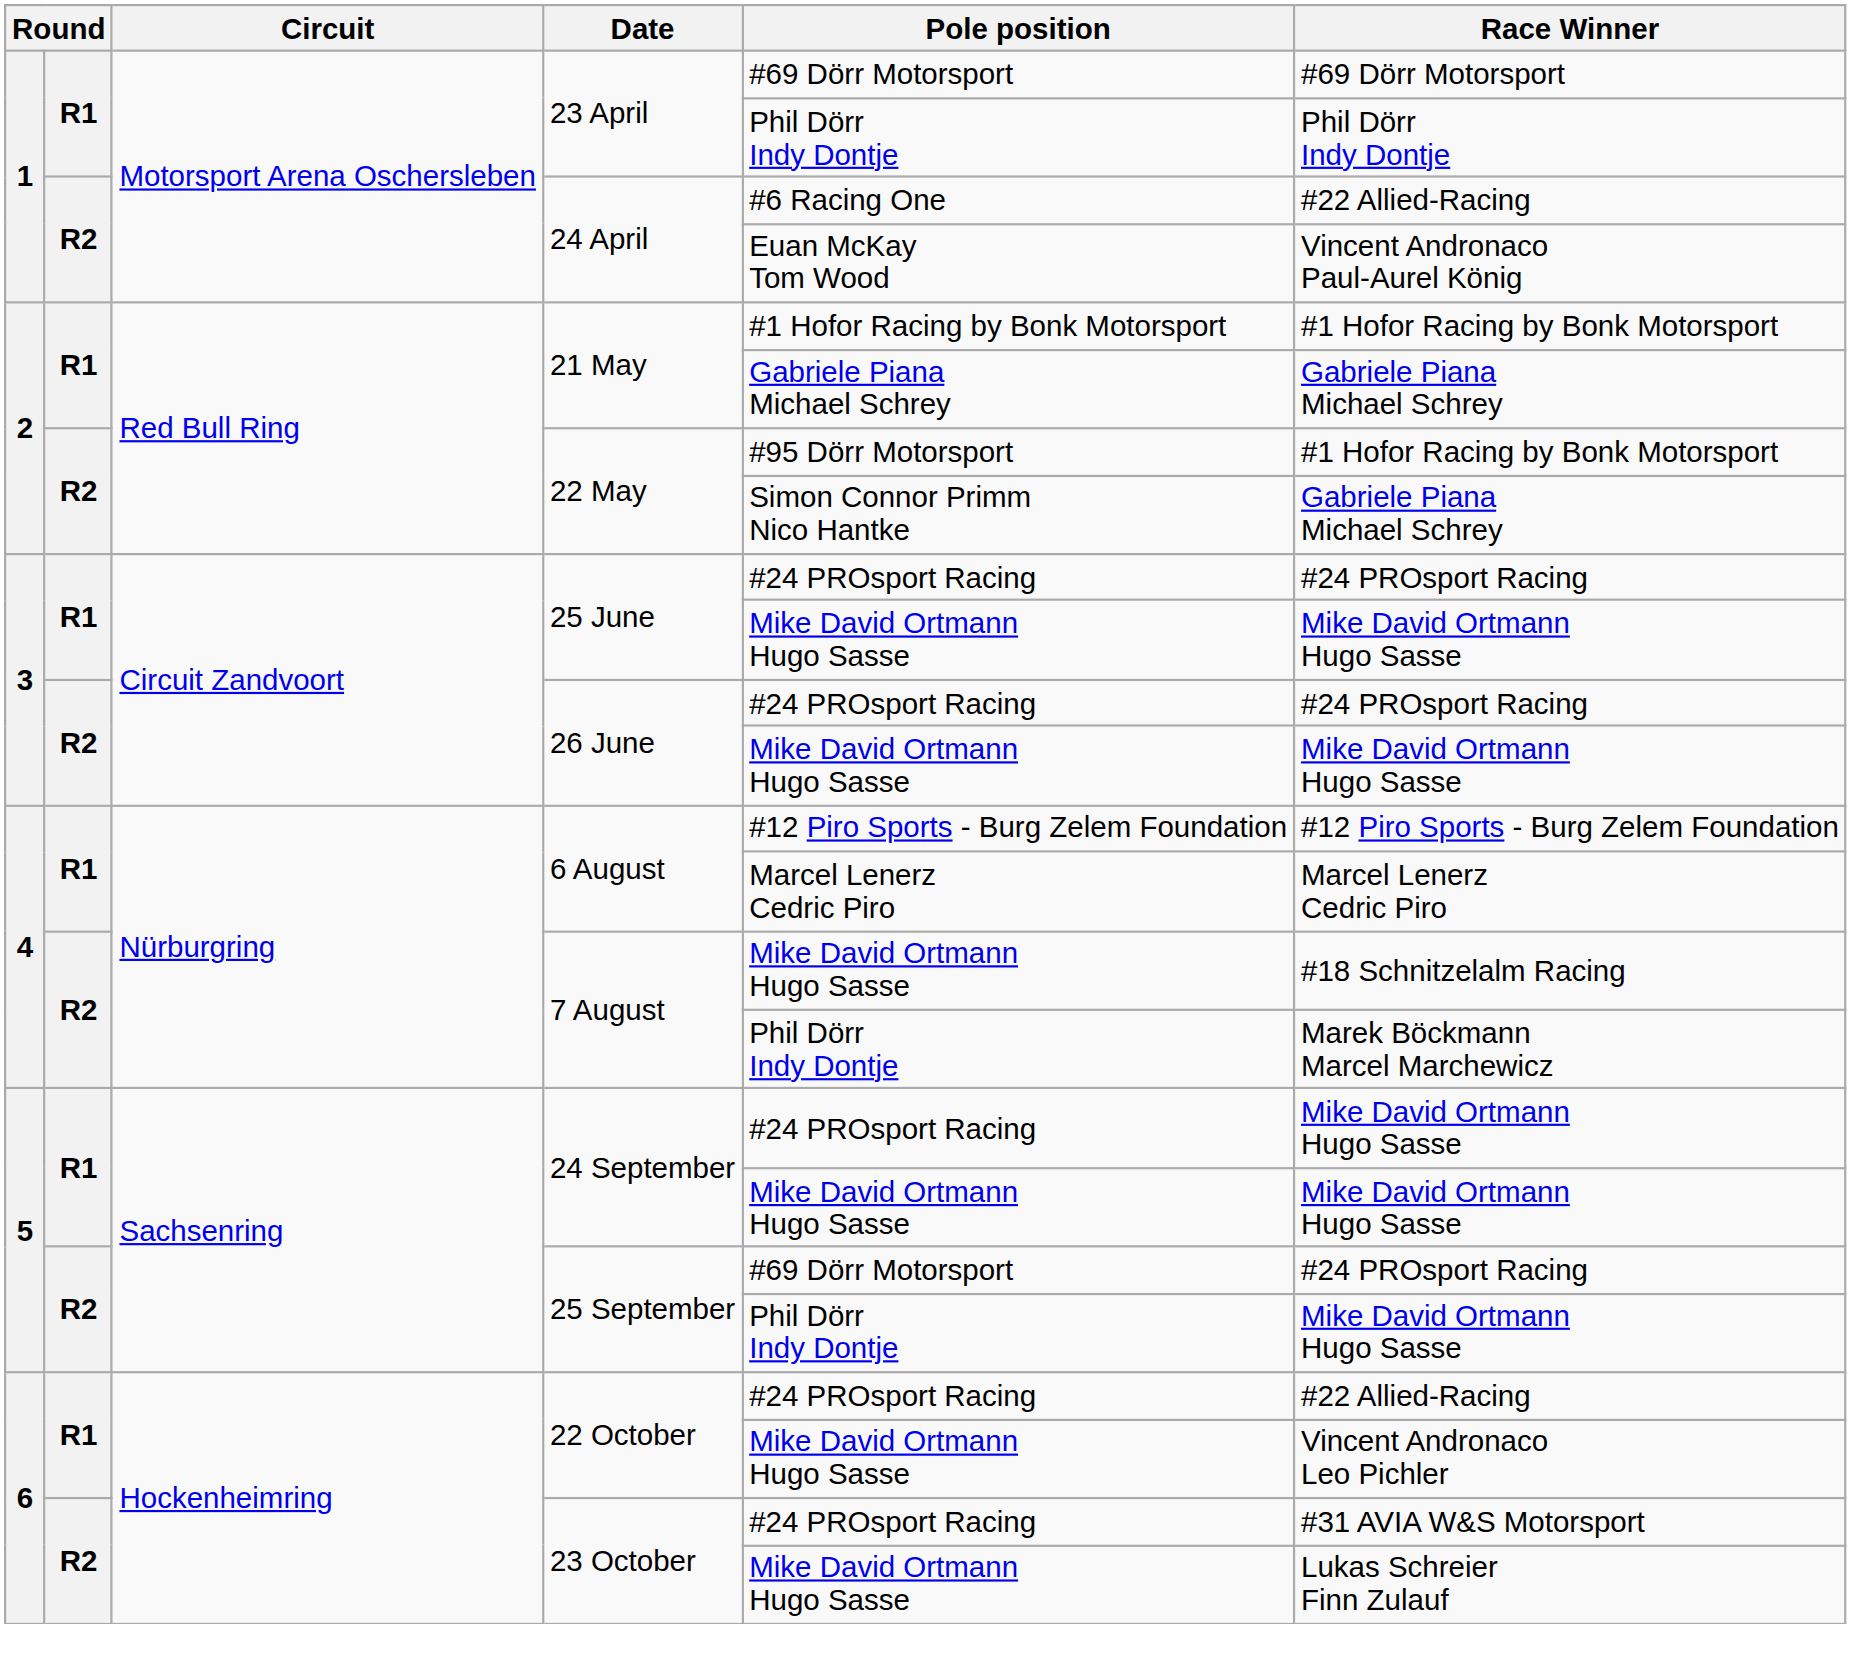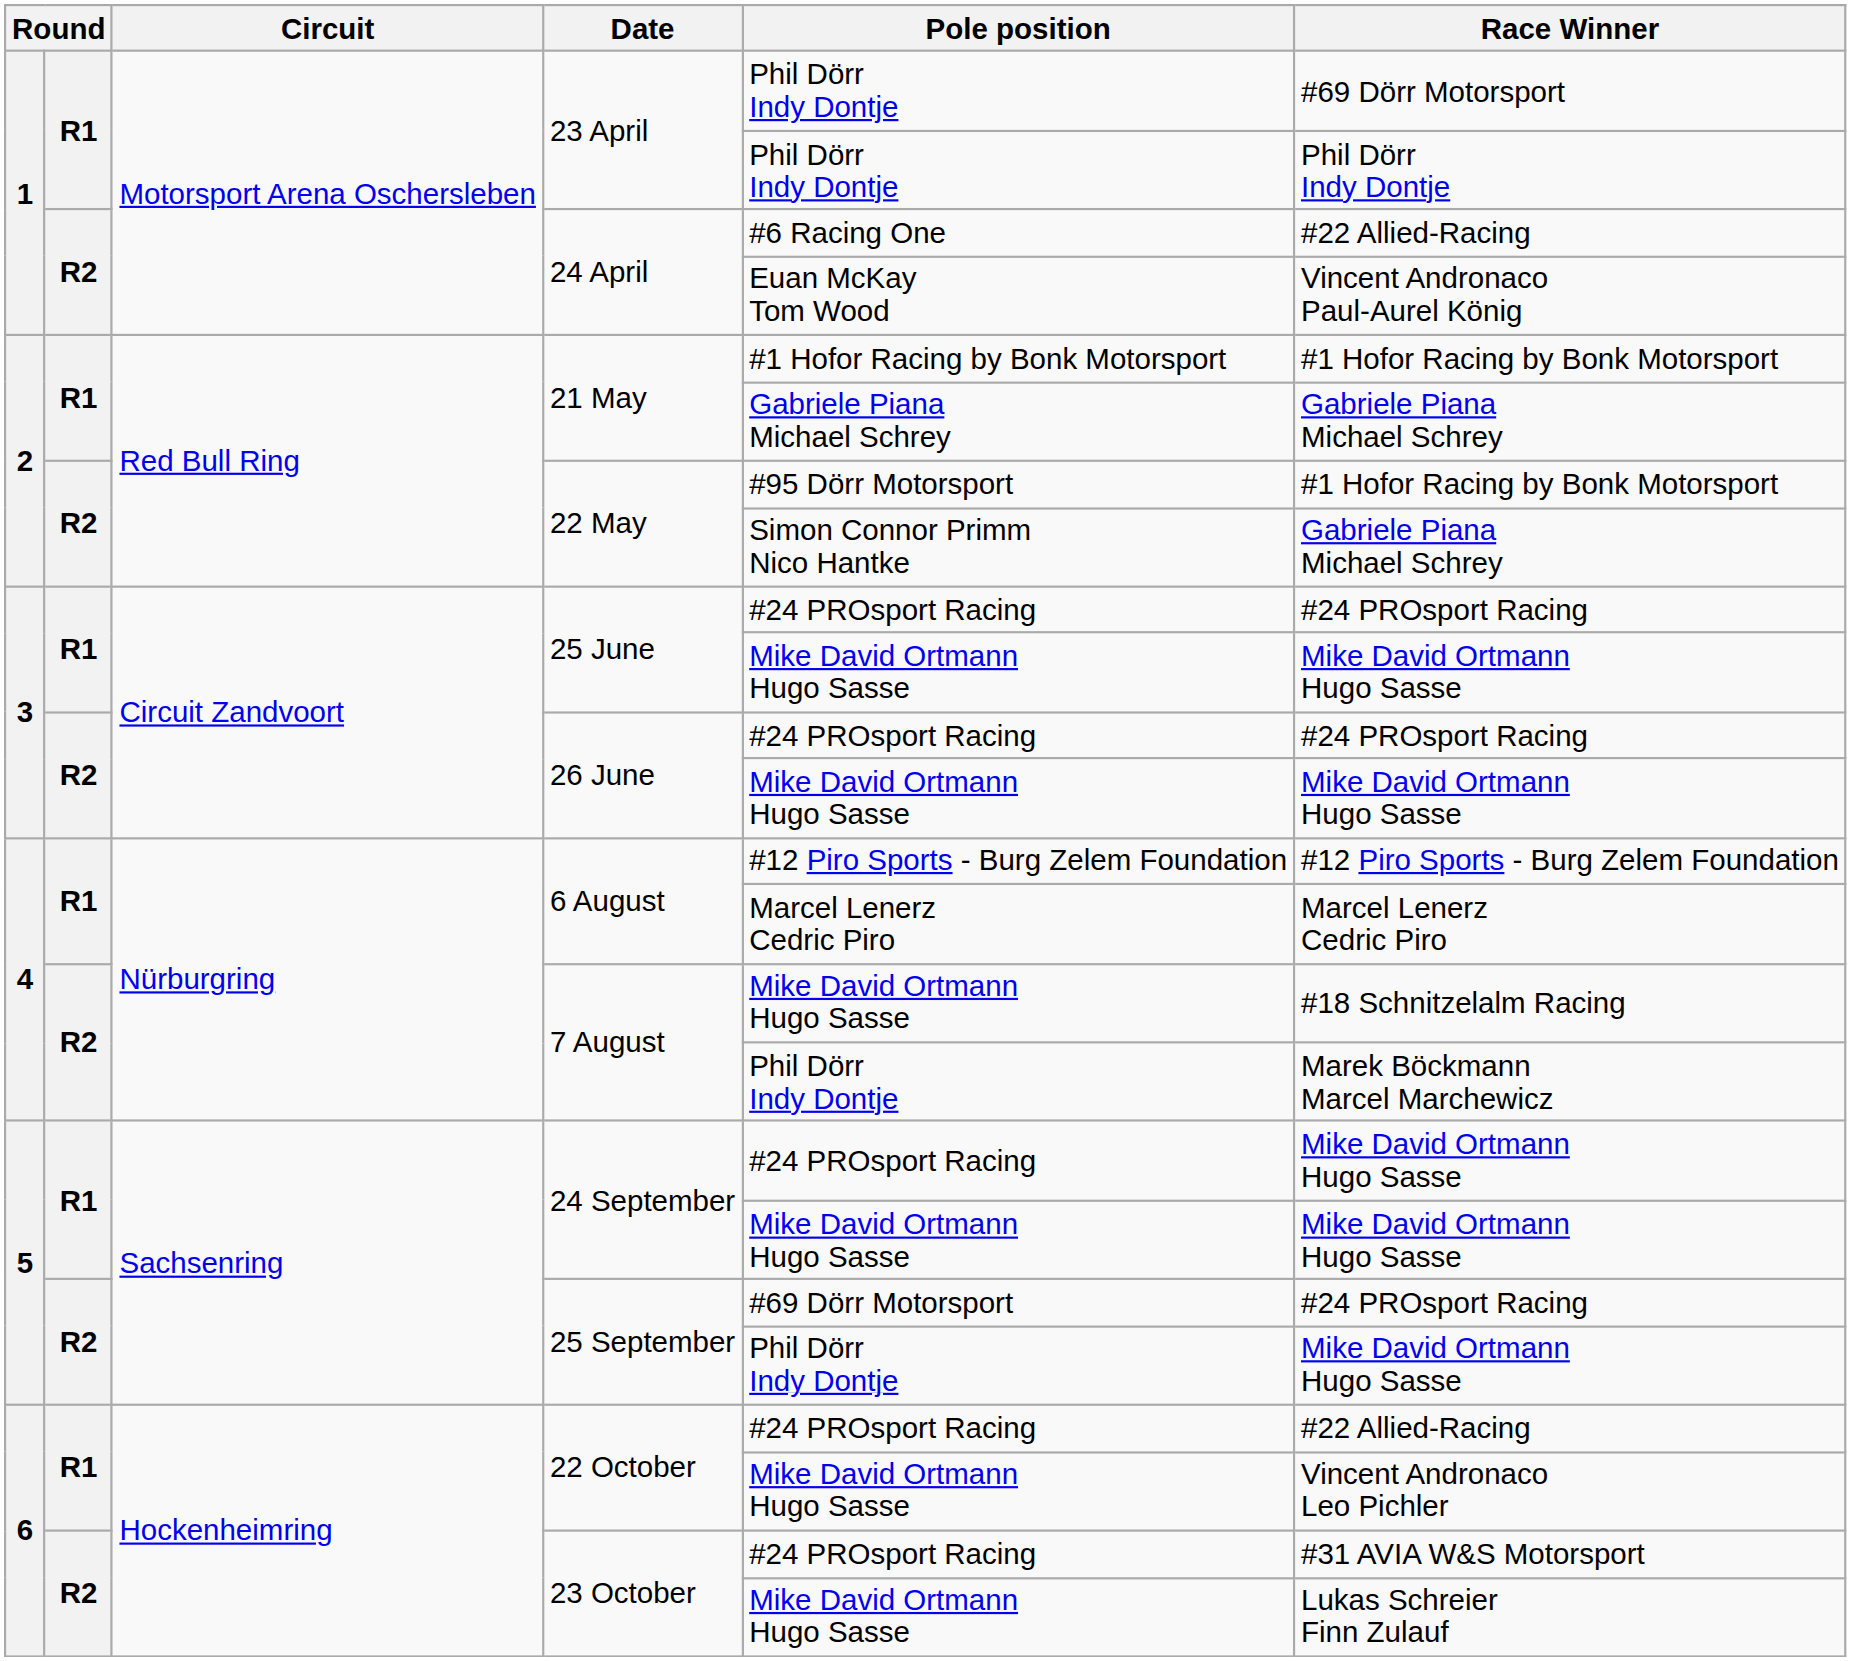(881, 74) #69 Dörr Motorsport -> (824, 91) Phil Dörr Indy Dontje
